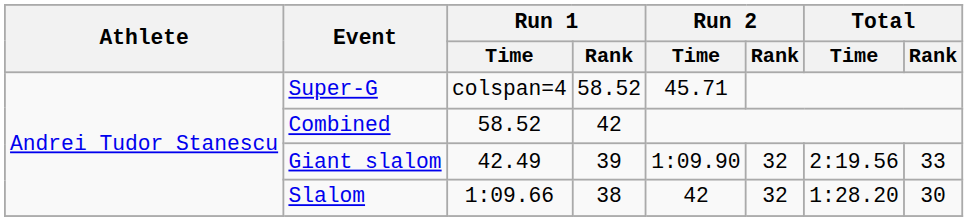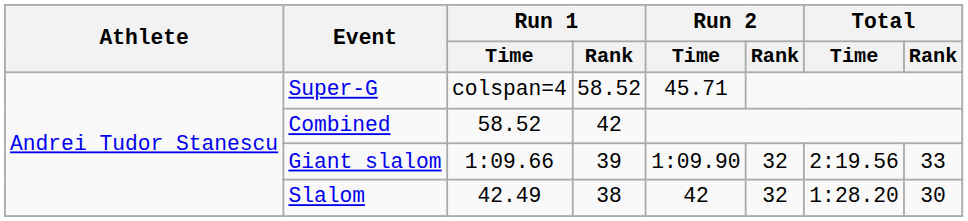(509, 162) 42.49 -> (509, 162) 1:09.66
(509, 197) 1:09.66 -> (509, 197) 42.49
